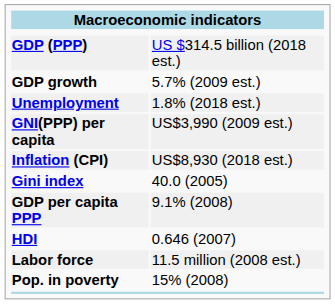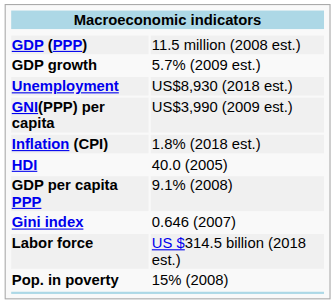(229, 53) US $314.5 billion (2018 est.) -> (226, 45) 11.5 million (2008 est.)
(206, 102) 1.8% (2018 est.) -> (222, 86) US$8,930 (2018 est.)
(222, 160) US$8,930 (2018 est.) -> (206, 144) 1.8% (2018 est.)
(48, 181) Gini index -> (25, 164) HDI
(25, 239) HDI -> (48, 222) Gini index
(226, 259) 11.5 million (2008 est.) -> (229, 251) US $314.5 billion (2018 est.)
